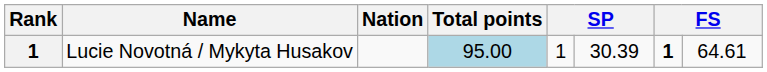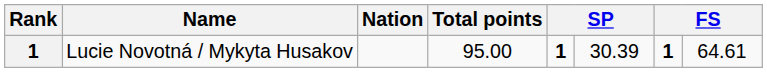(487, 51) lightblue background -> (487, 51) no background
(561, 51) normal -> (561, 51) bold
